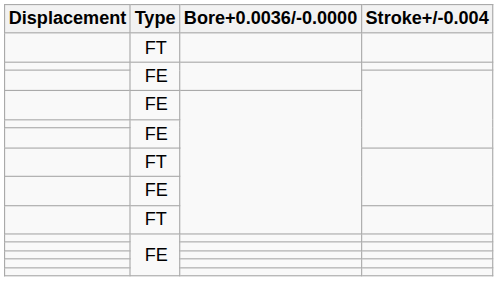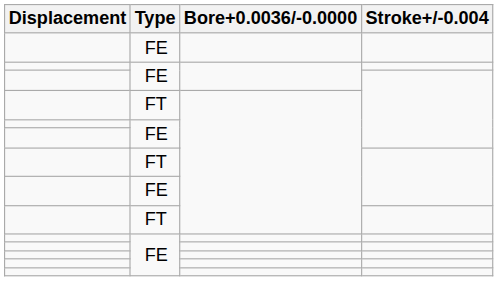(151, 47) FT -> (151, 47) FE
(151, 104) FE -> (151, 104) FT
